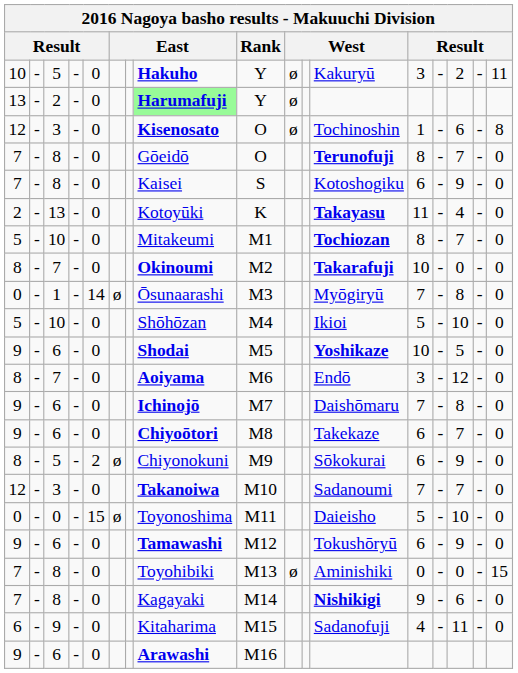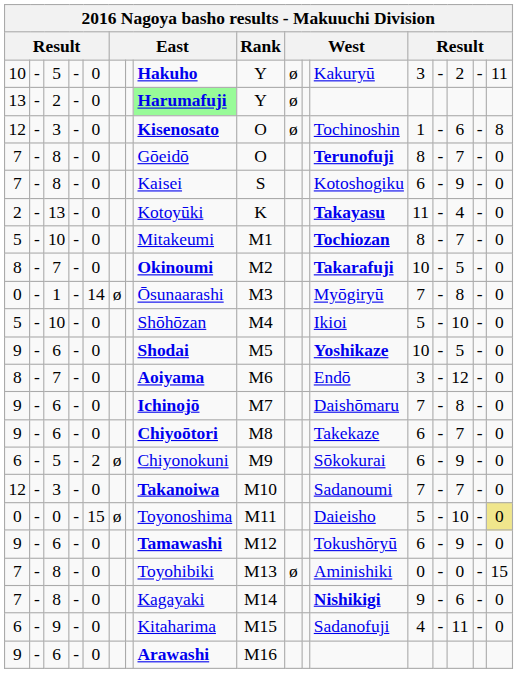(460, 267) 0 -> (460, 267) 5
(17, 460) 8 -> (17, 460) 6
(499, 516) no background -> (499, 516) khaki background
